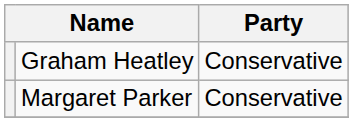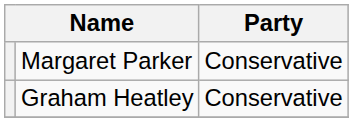rows swapped: (107, 98) <-> (107, 60)
